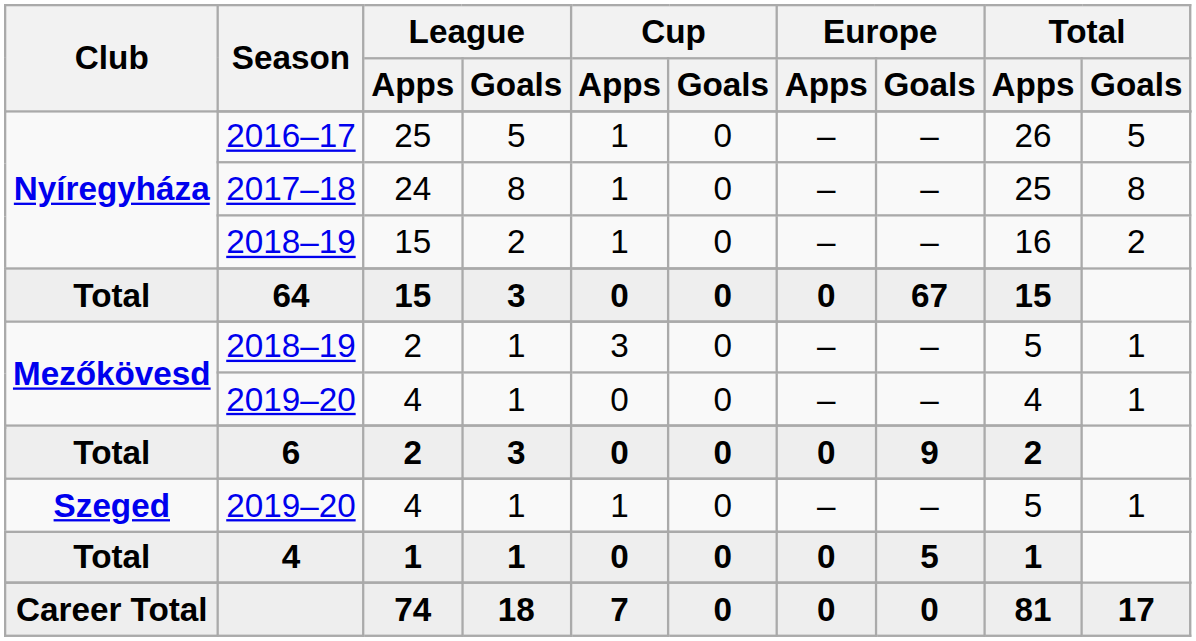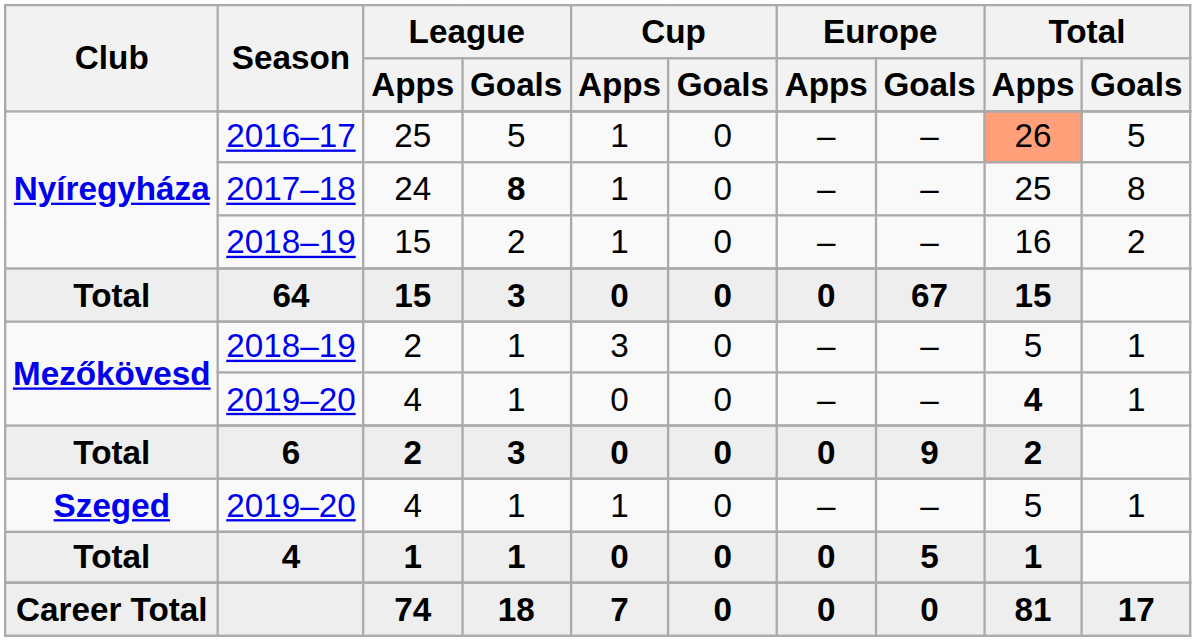(1033, 137) no background -> (1033, 137) lightsalmon background
(516, 189) normal -> (516, 189) bold
(1033, 400) normal -> (1033, 400) bold
